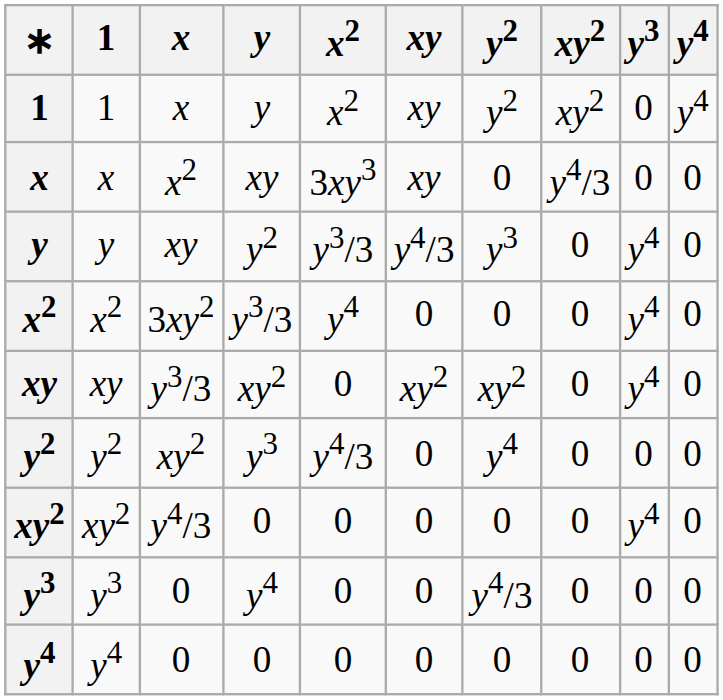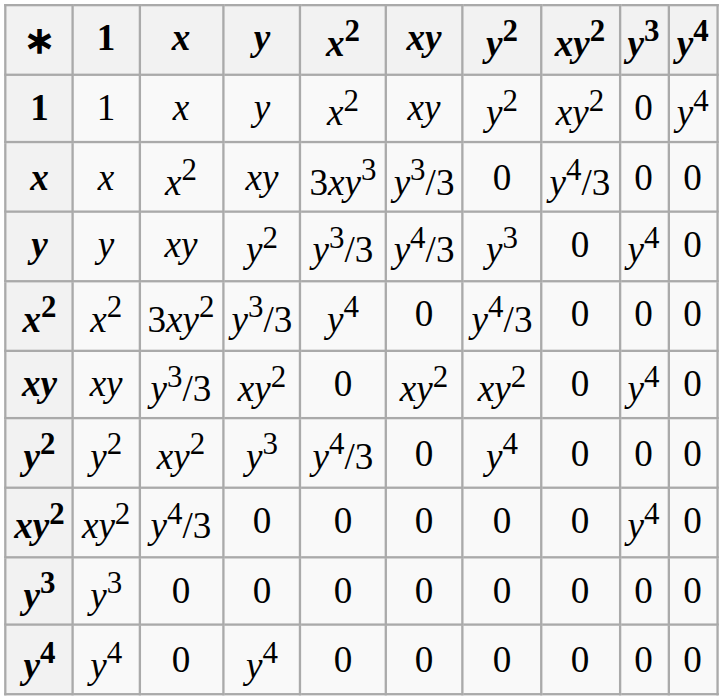(424, 176) xy -> (424, 176) y3/3
(502, 314) 0 -> (502, 314) y4/3
(644, 314) y4 -> (644, 314) 0
(262, 590) y4 -> (262, 590) 0
(502, 590) y4/3 -> (502, 590) 0
(262, 659) 0 -> (262, 659) y4
